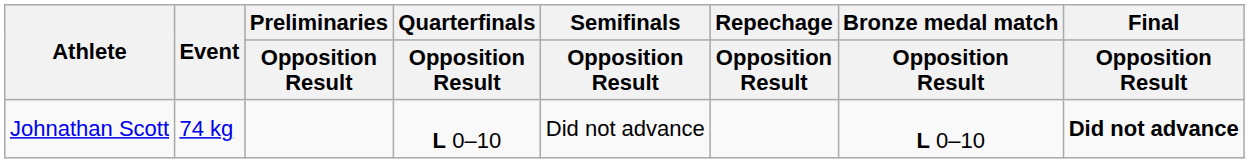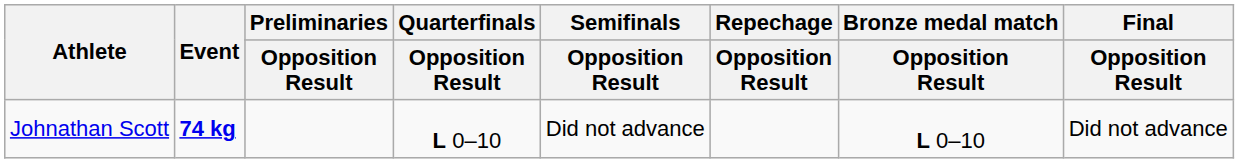(206, 129) normal -> (208, 129) bold
(1154, 129) bold -> (1148, 129) normal
